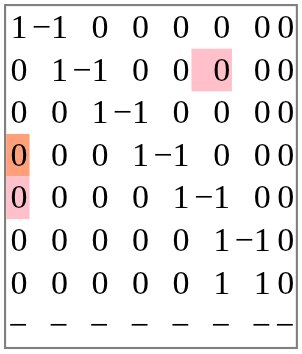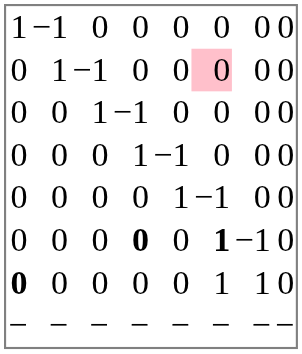(19, 154) lightsalmon background -> (19, 154) no background
(19, 197) pink background -> (19, 197) no background
(141, 239) normal -> (141, 239) bold
(222, 239) normal -> (222, 239) bold
(19, 282) normal -> (19, 282) bold
